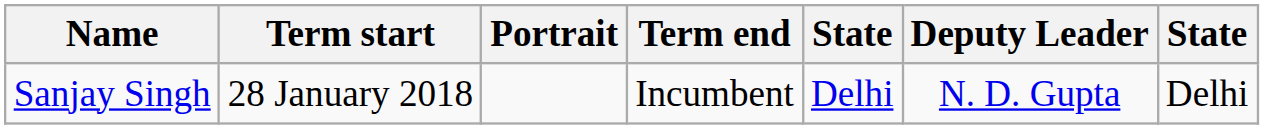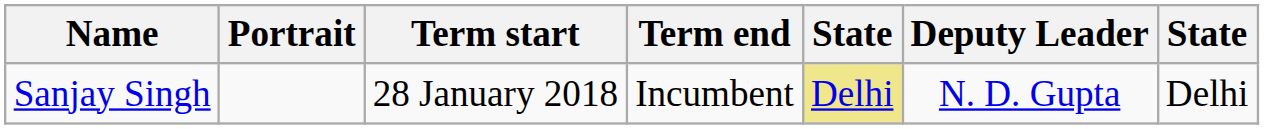columns swapped: (554, 33) <-> (350, 33)
(852, 92) no background -> (852, 92) khaki background
